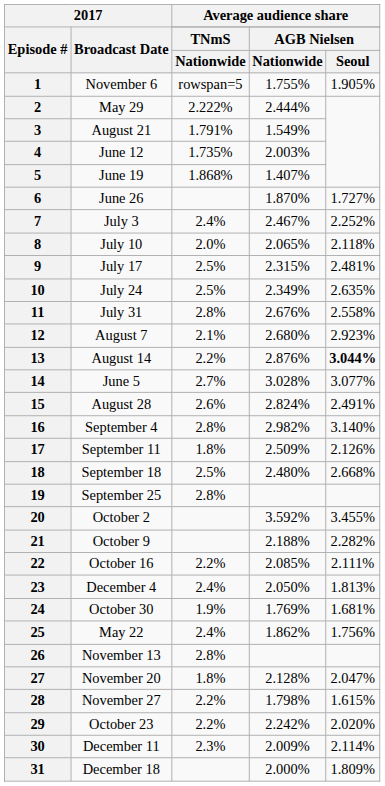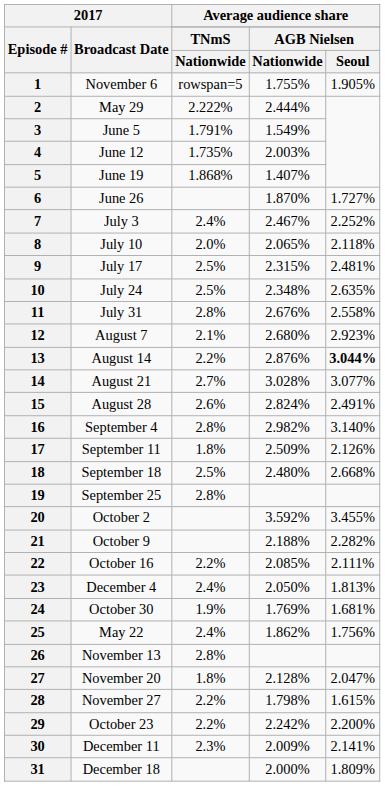(121, 130) August 21 -> (121, 130) June 5
(287, 289) 2.349% -> (287, 289) 2.348%
(121, 381) June 5 -> (121, 381) August 21
(353, 723) 2.020% -> (353, 723) 2.200%
(353, 746) 2.114% -> (353, 746) 2.141%
